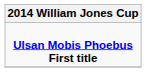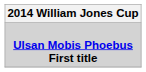(73, 51) no background -> (73, 51) lightgrey background
